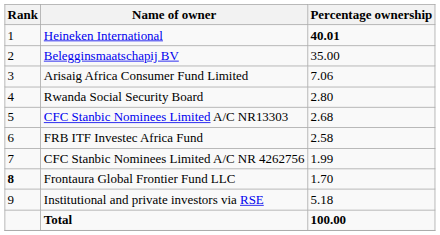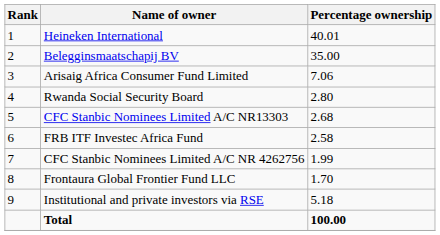(325, 35) bold -> (325, 35) normal
(11, 179) bold -> (11, 179) normal
